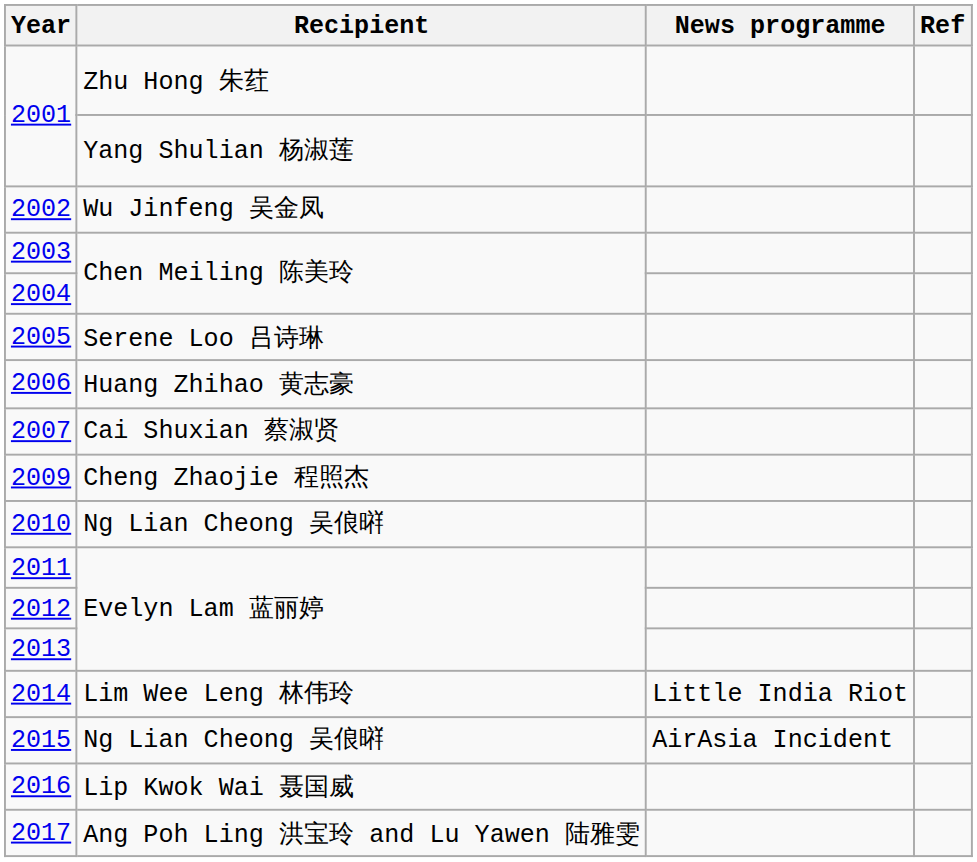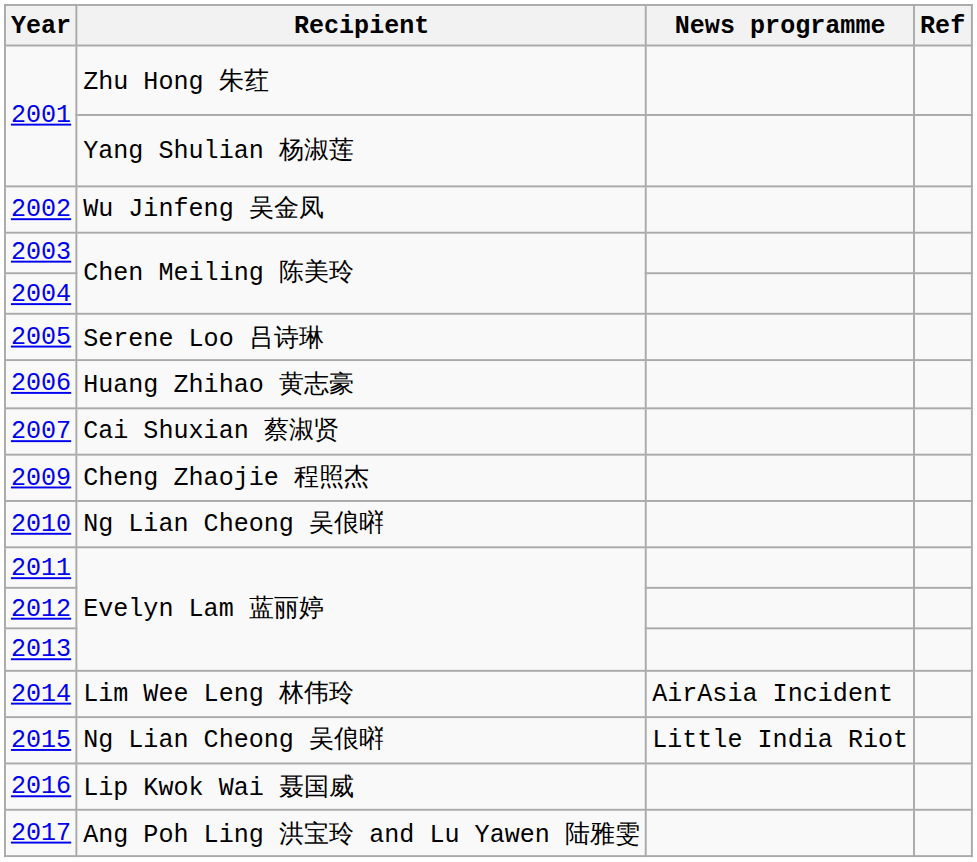(780, 693) Little India Riot -> (773, 693) AirAsia Incident
(773, 740) AirAsia Incident -> (780, 740) Little India Riot
